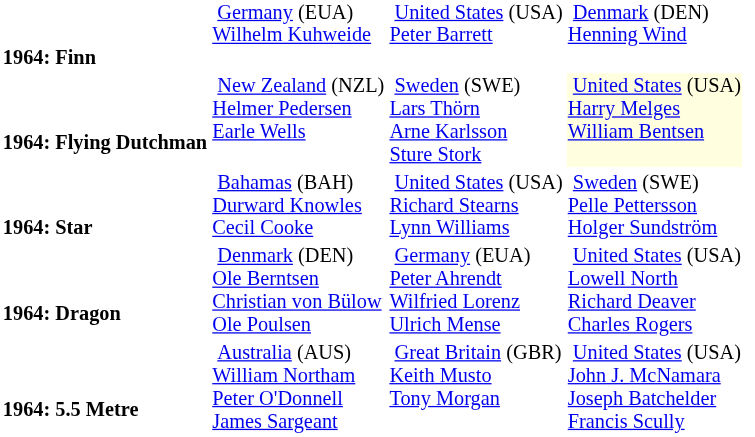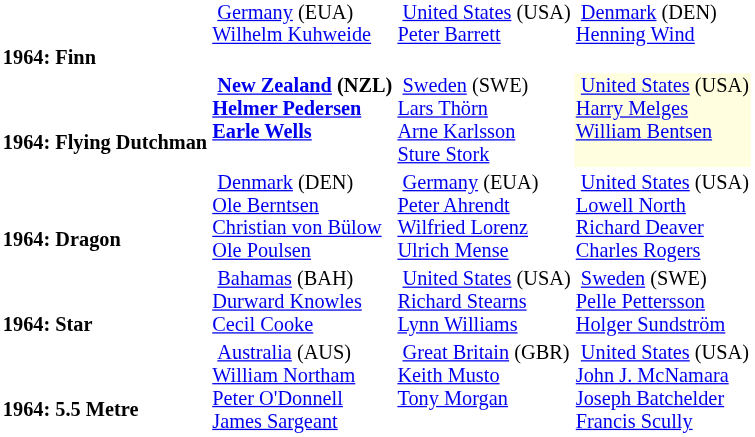(298, 108) normal -> (302, 108) bold
rows swapped: (48, 228) <-> (62, 313)
